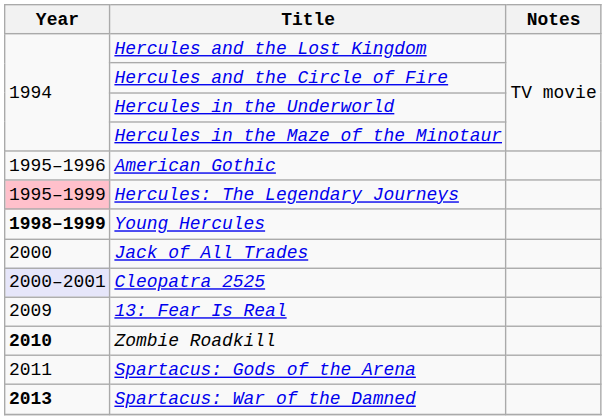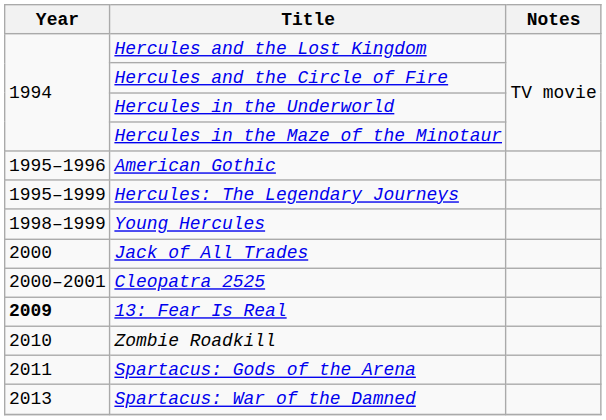(57, 195) pink background -> (57, 195) no background
(57, 224) bold -> (57, 224) normal
(57, 282) lavender background -> (57, 282) no background
(31, 312) normal -> (31, 312) bold
(31, 341) bold -> (31, 341) normal
(31, 399) bold -> (31, 399) normal
